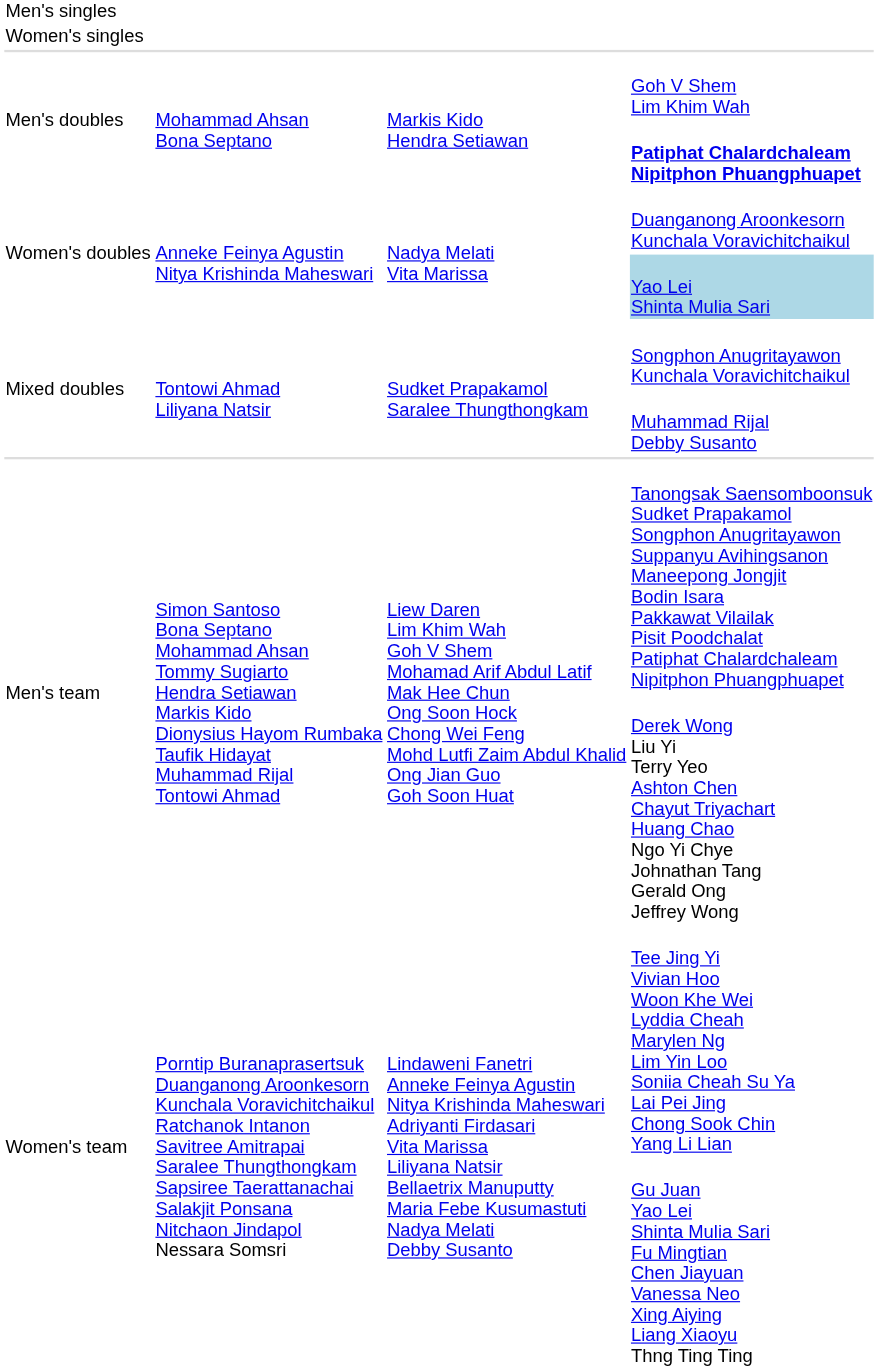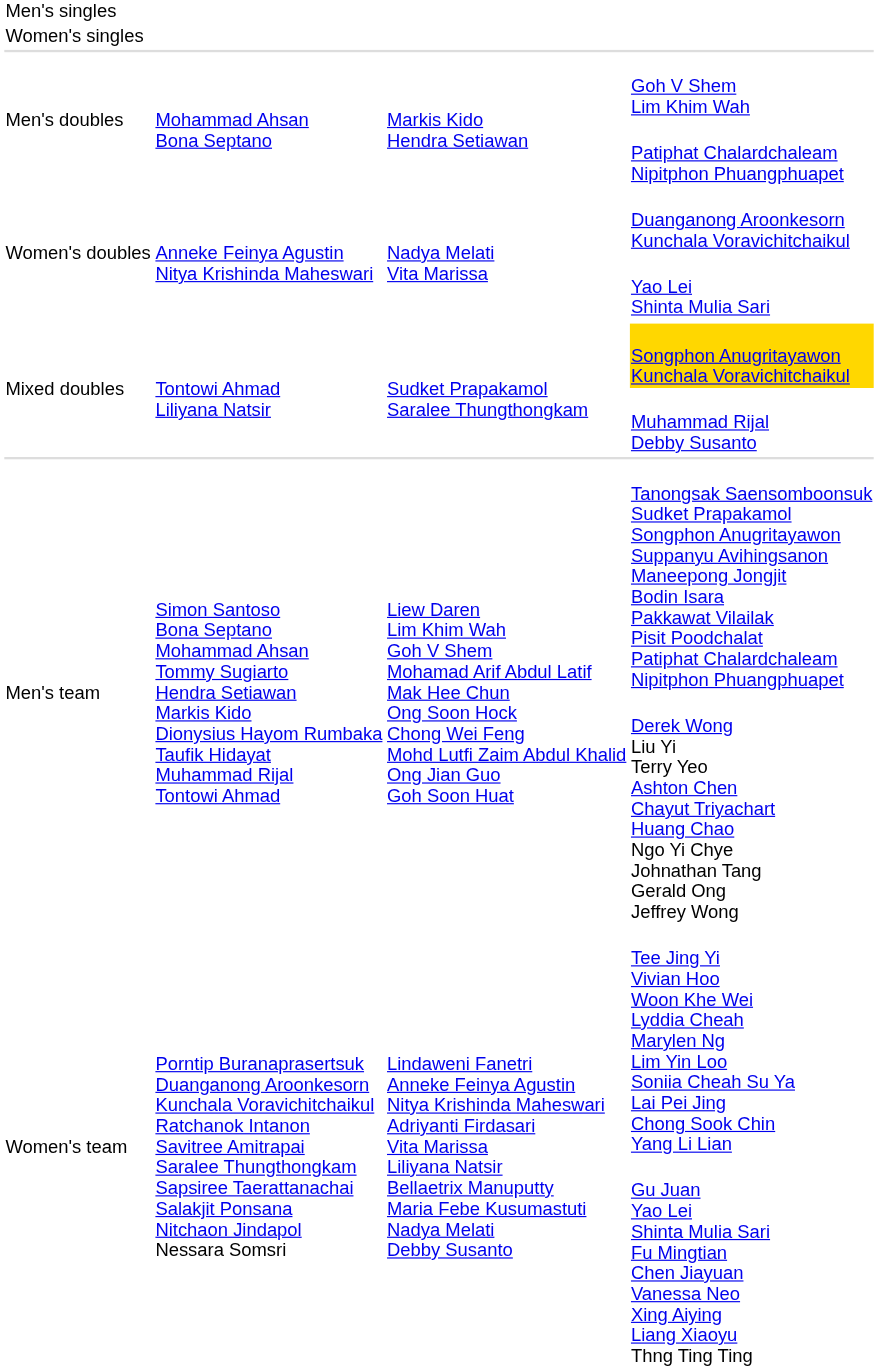(746, 163) bold -> (737, 163) normal
(701, 297) lightblue background -> (701, 297) no background
(740, 366) no background -> (740, 366) gold background
